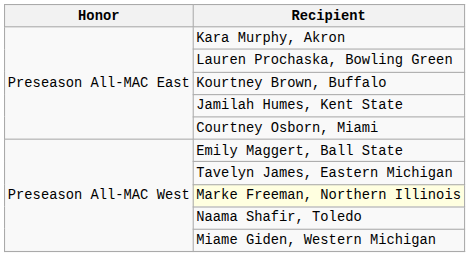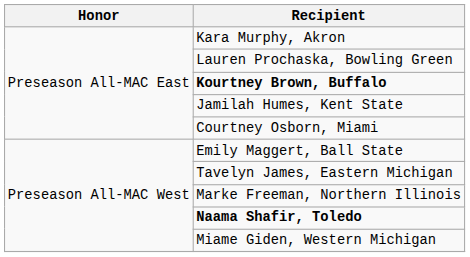(291, 83) normal -> (291, 83) bold
(329, 195) lightyellow background -> (329, 195) no background
(279, 218) normal -> (279, 218) bold
